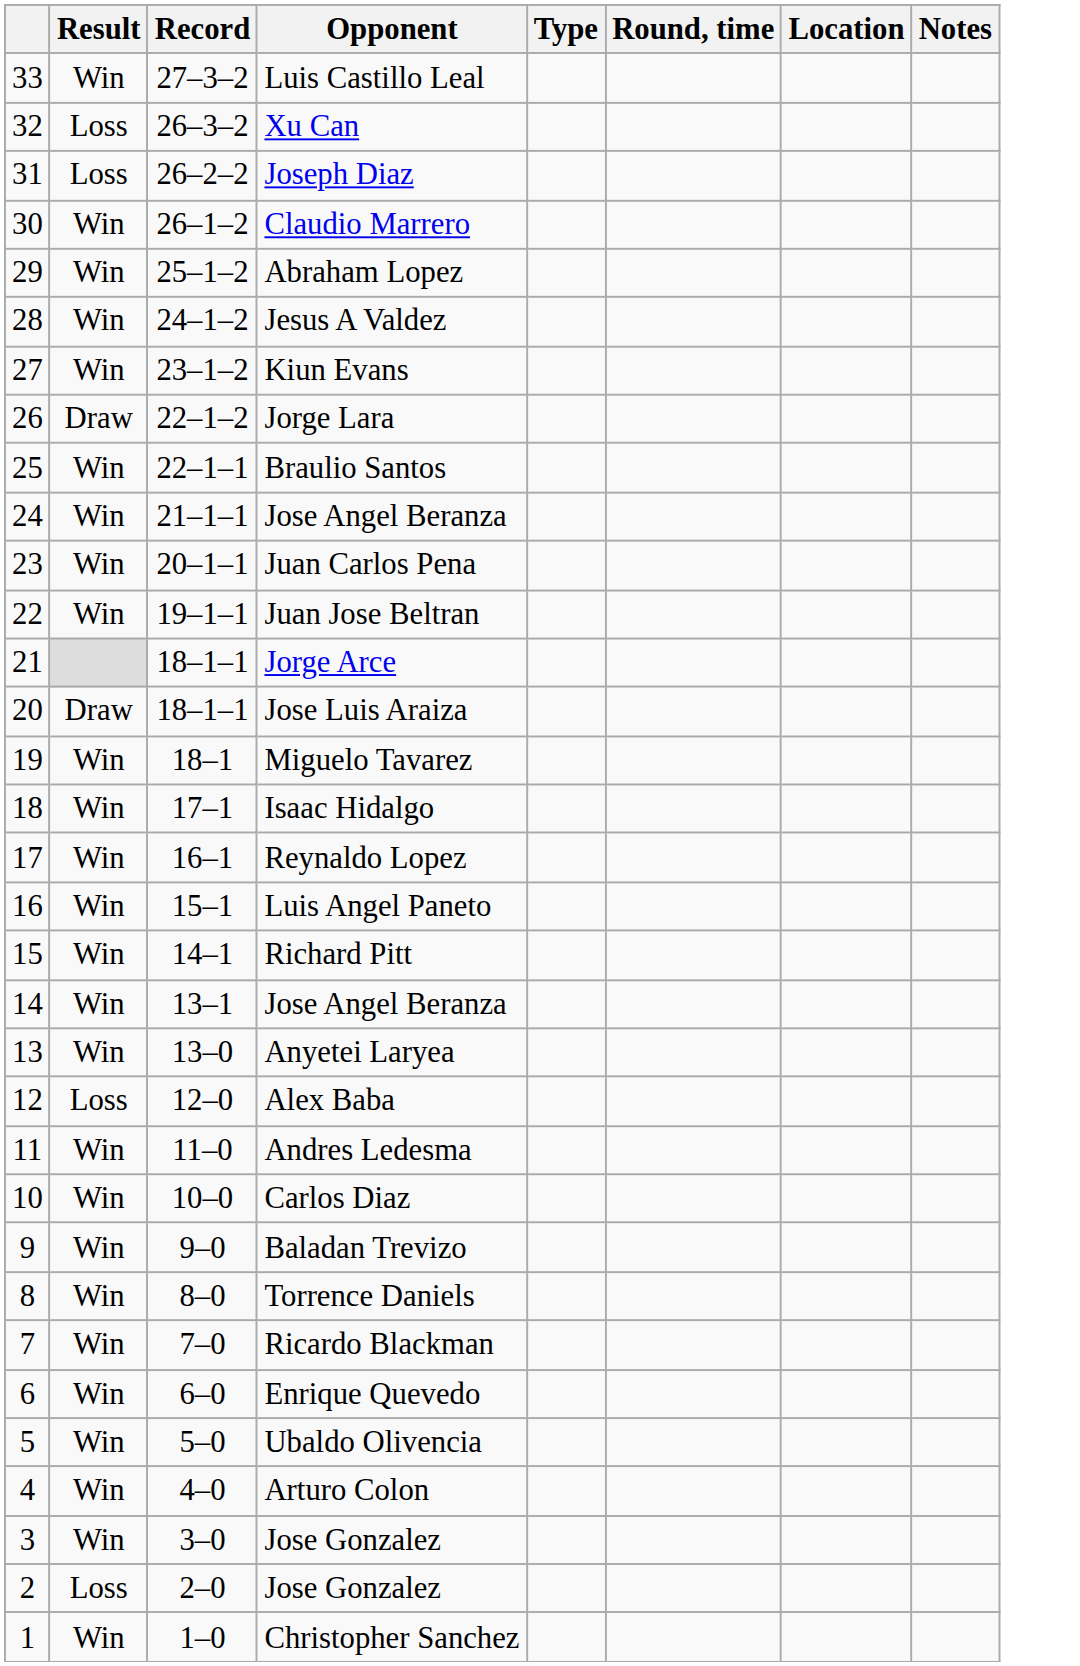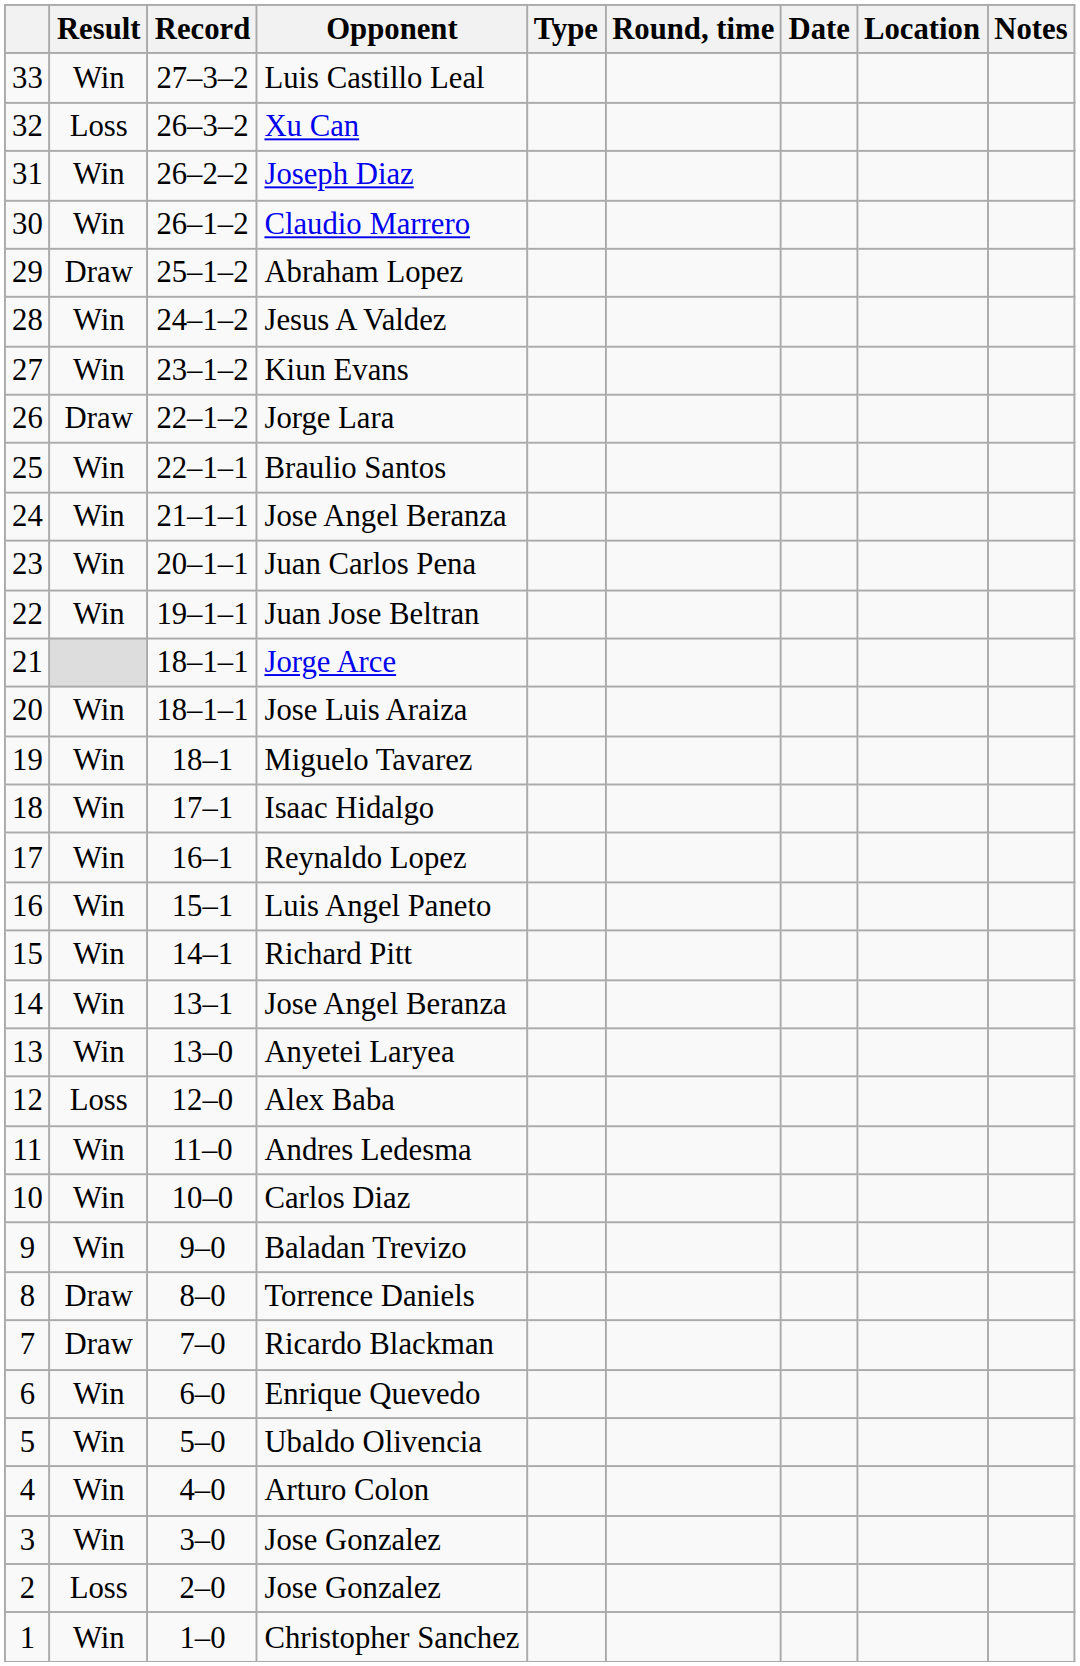+ column: (819, 28)
(99, 175) Loss -> (99, 175) Win
(99, 272) Win -> (99, 272) Draw
(99, 710) Draw -> (99, 710) Win
(99, 1295) Win -> (99, 1295) Draw
(99, 1344) Win -> (99, 1344) Draw
